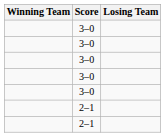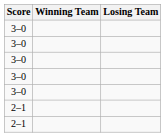columns swapped: (38, 12) <-> (87, 12)
